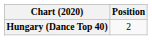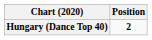(129, 27) normal -> (129, 27) bold
